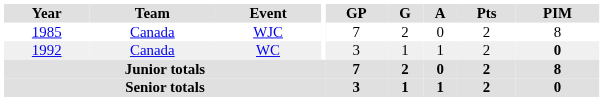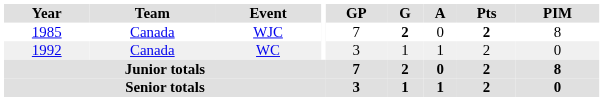(405, 31) normal -> (405, 31) bold
(487, 31) normal -> (487, 31) bold
(558, 50) bold -> (558, 50) normal
